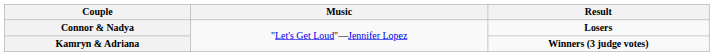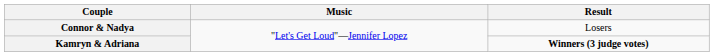(598, 28) bold -> (598, 28) normal
